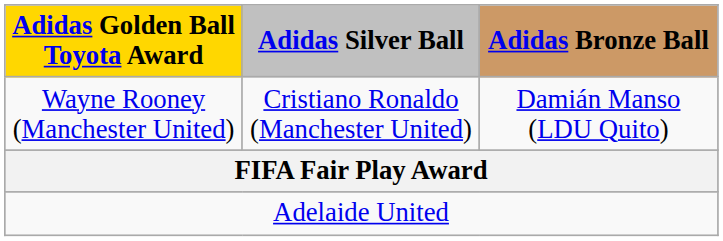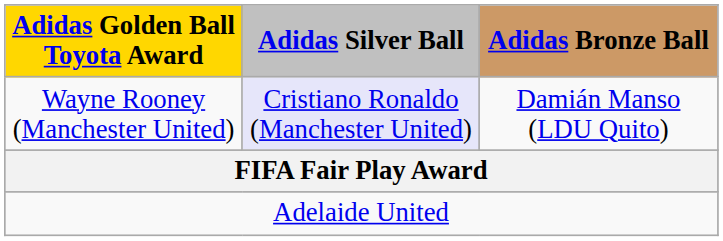(361, 113) no background -> (361, 113) lavender background
